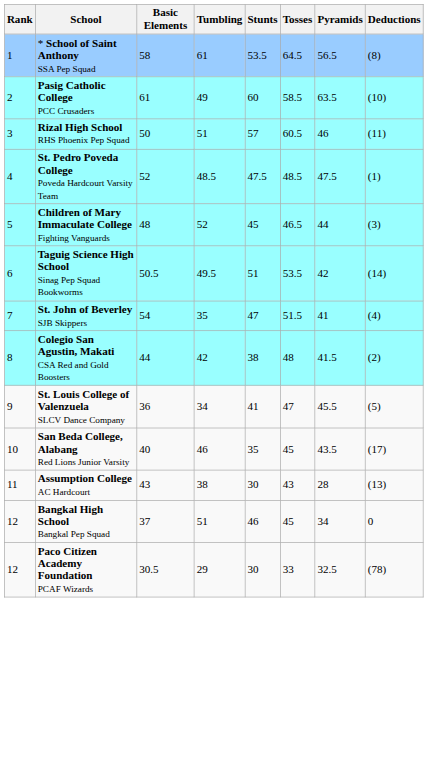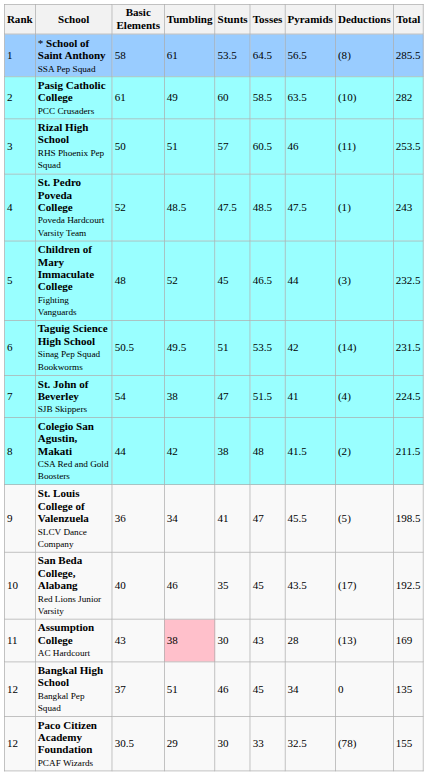+ column: (408, 19)
(202, 315) 35 -> (172, 396) 38
(202, 485) no background -> (172, 640) pink background
